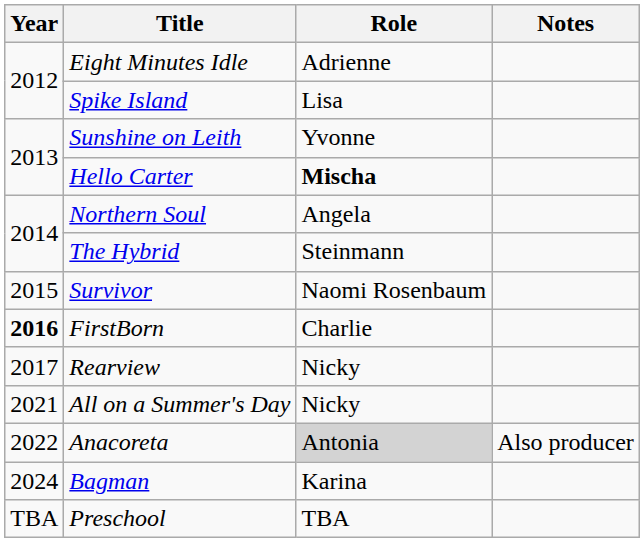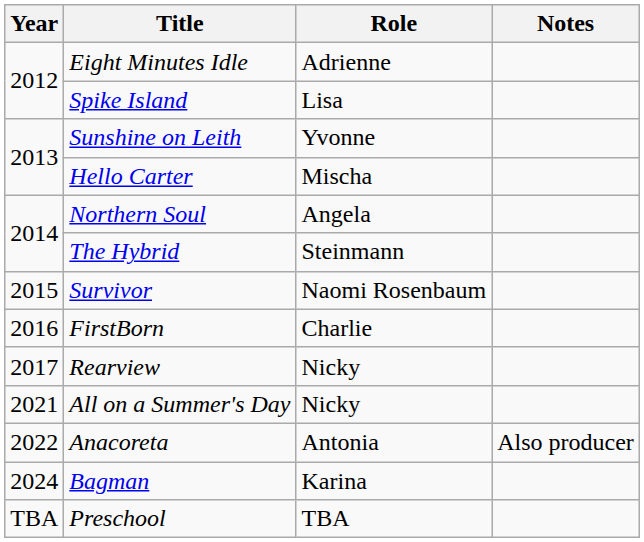(339, 175) bold -> (337, 175) normal
(34, 328) bold -> (34, 328) normal
(340, 442) lightgrey background -> (340, 442) no background
